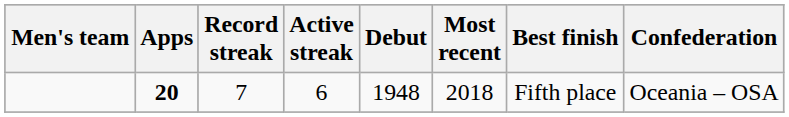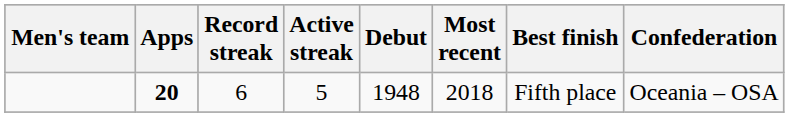(241, 91) 7 -> (241, 91) 6
(322, 91) 6 -> (322, 91) 5
